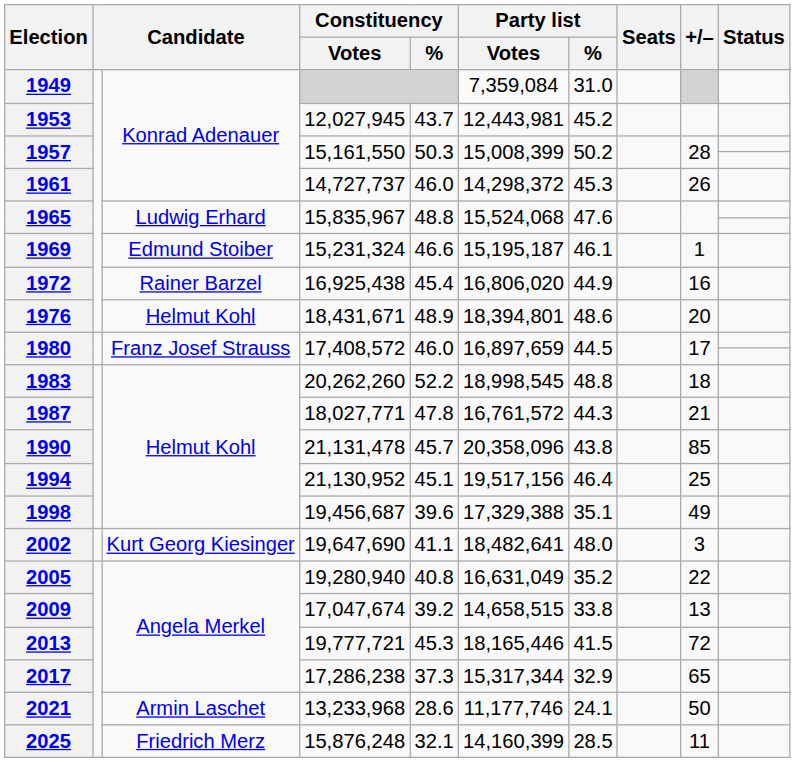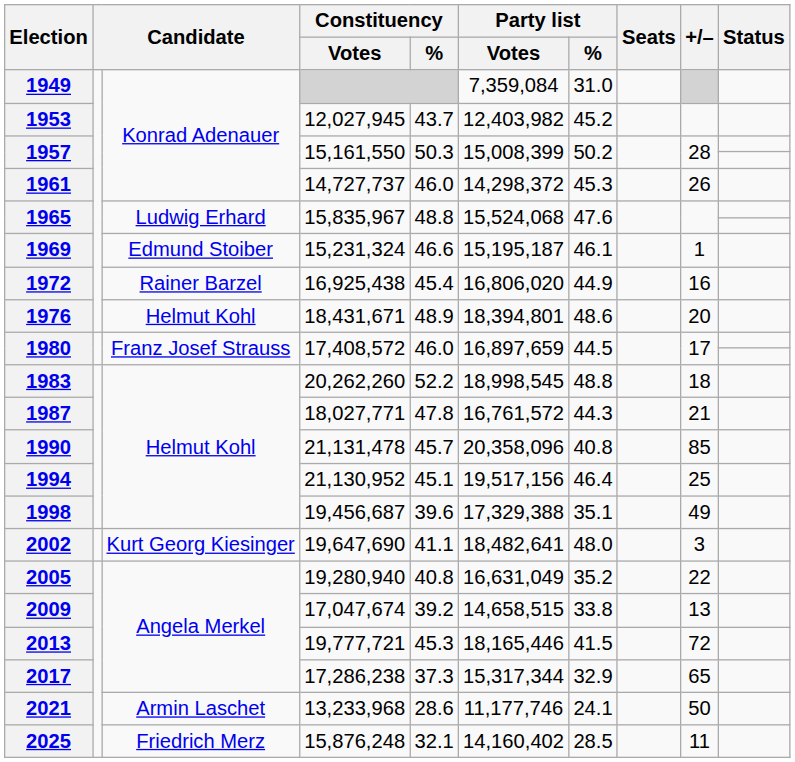(514, 118) 12,443,981 -> (514, 118) 12,403,982
(593, 446) 43.8 -> (593, 446) 40.8
(514, 740) 14,160,399 -> (514, 740) 14,160,402
